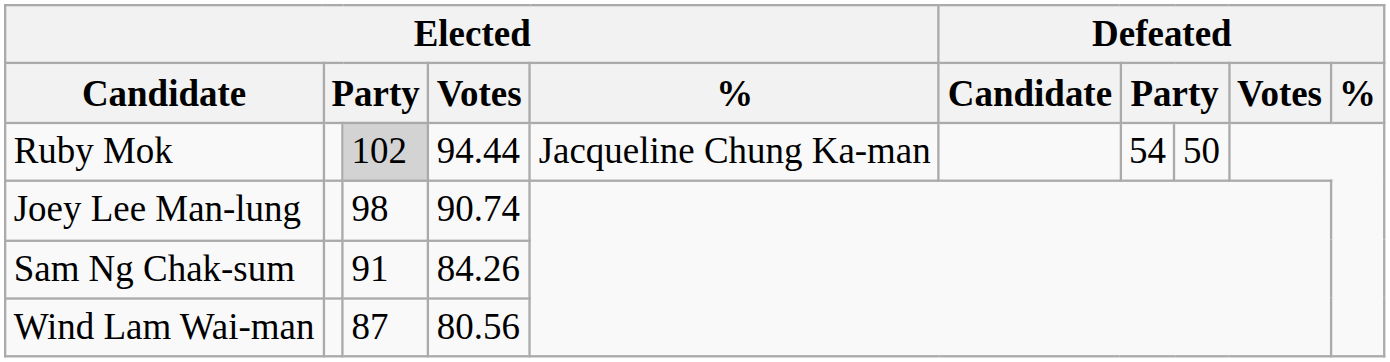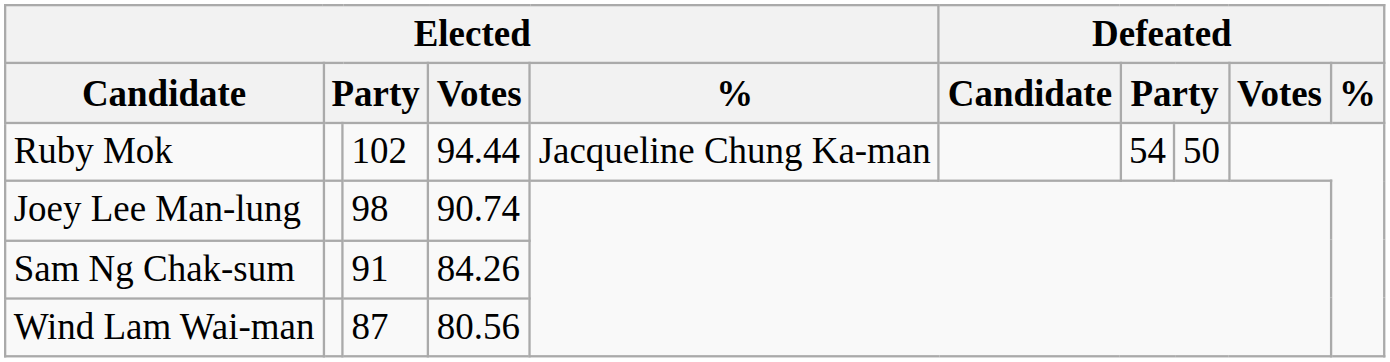(379, 151) lightgrey background -> (379, 151) no background
